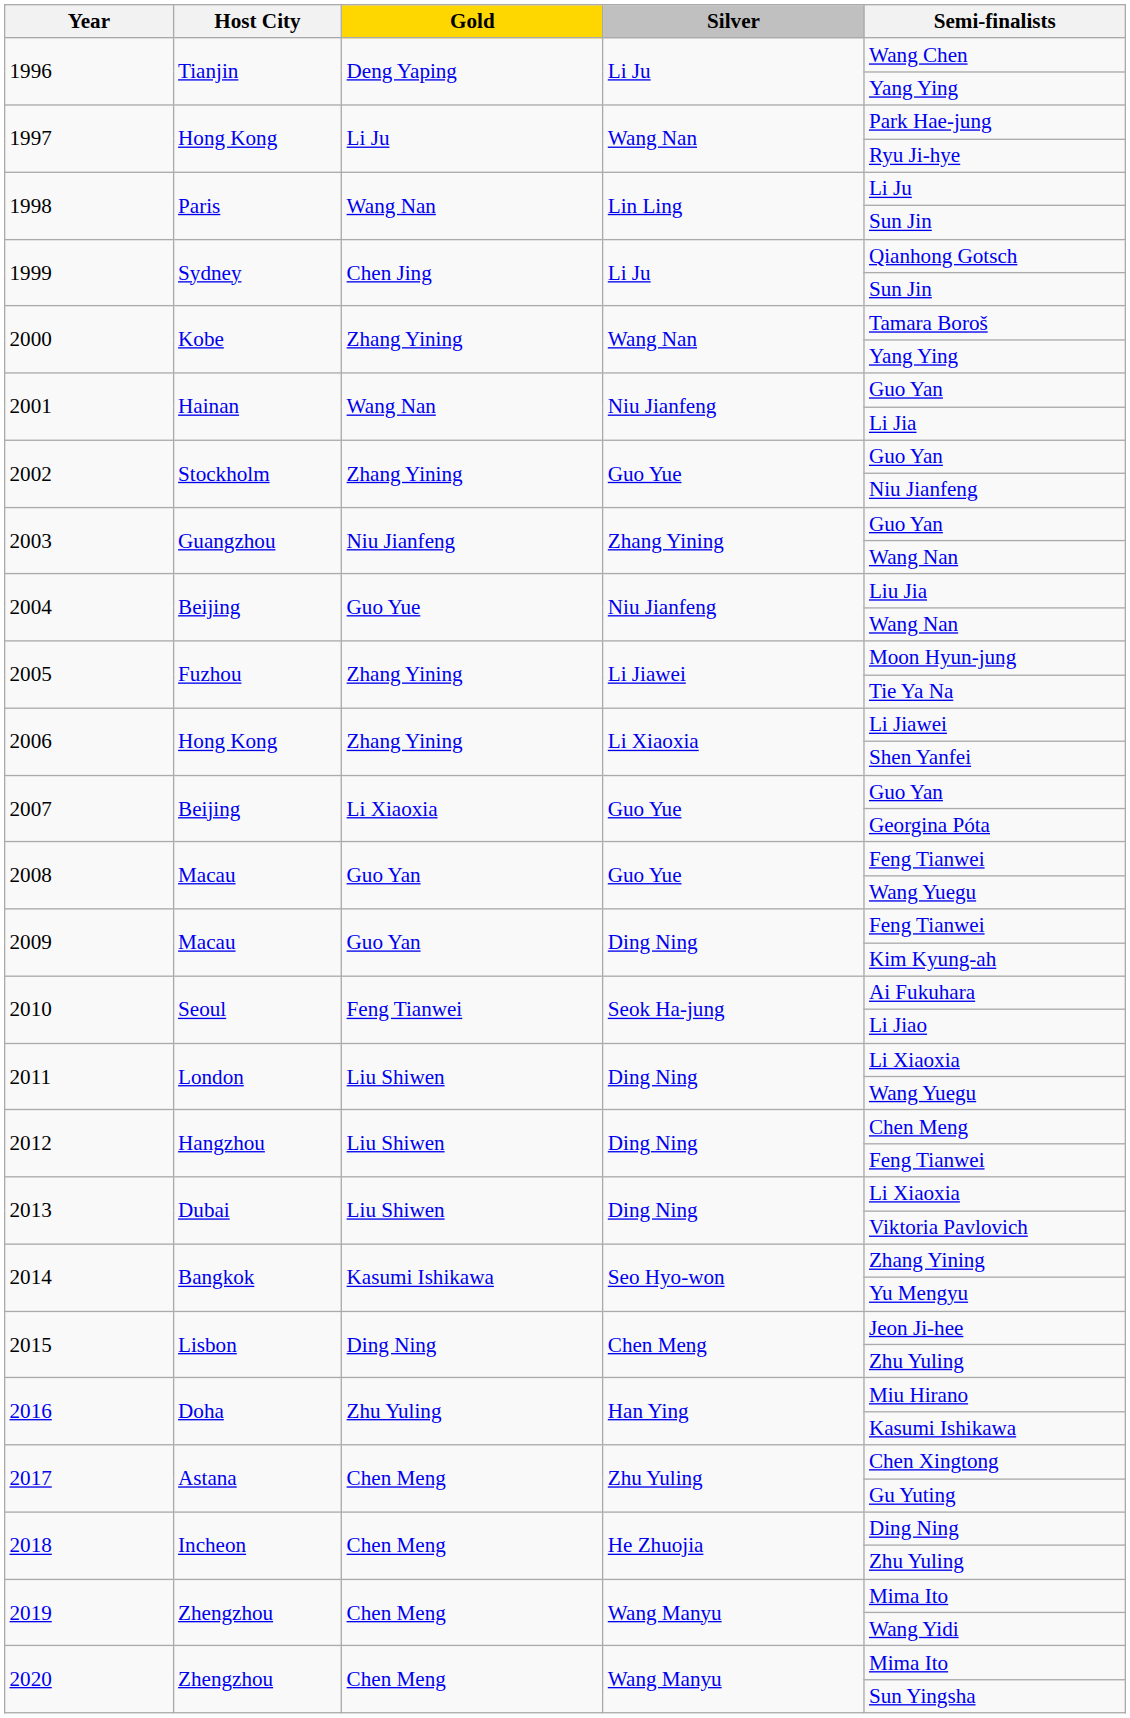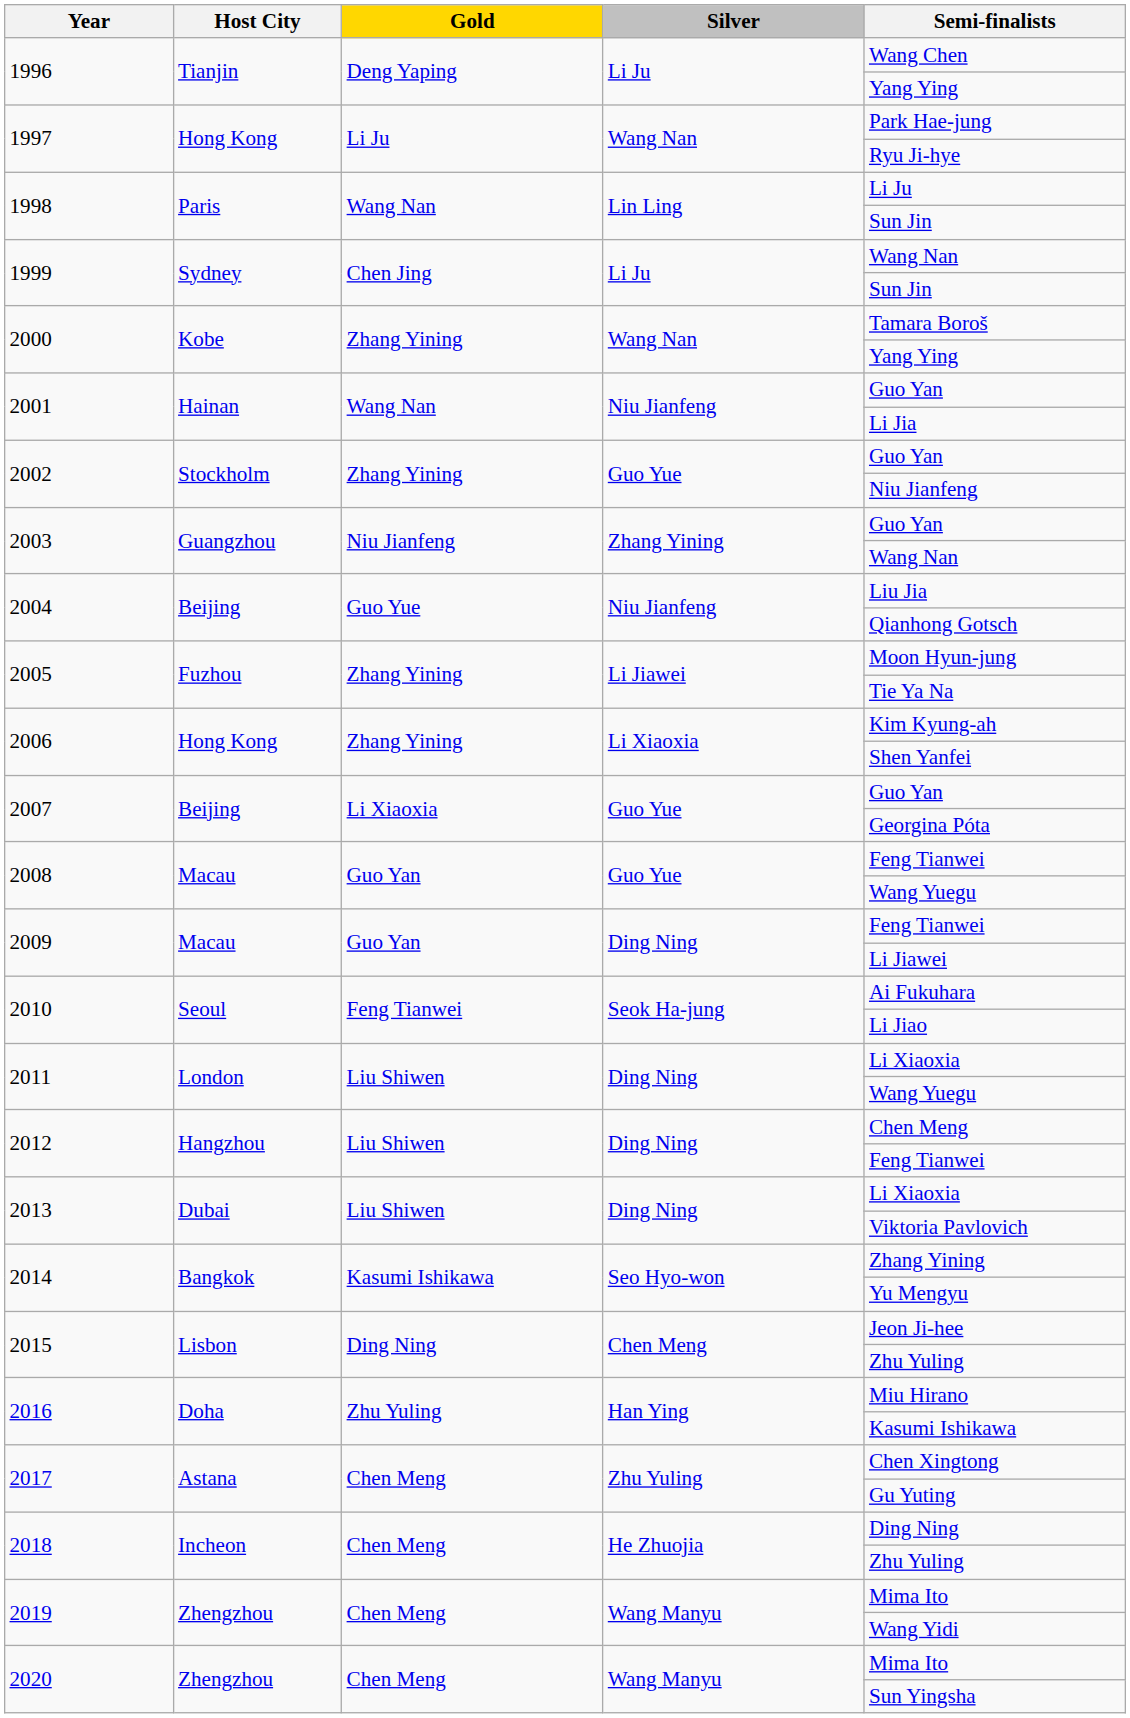(943, 255) Qianhong Gotsch -> (914, 255) Wang Nan
(914, 624) Wang Nan -> (943, 624) Qianhong Gotsch
(908, 724) Li Jiawei -> (933, 724) Kim Kyung-ah
(933, 959) Kim Kyung-ah -> (908, 959) Li Jiawei
